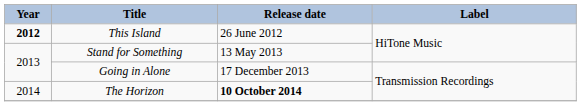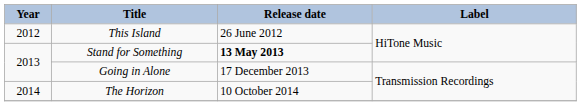(28, 33) bold -> (28, 33) normal
(251, 52) normal -> (252, 52) bold
(261, 91) bold -> (259, 91) normal
